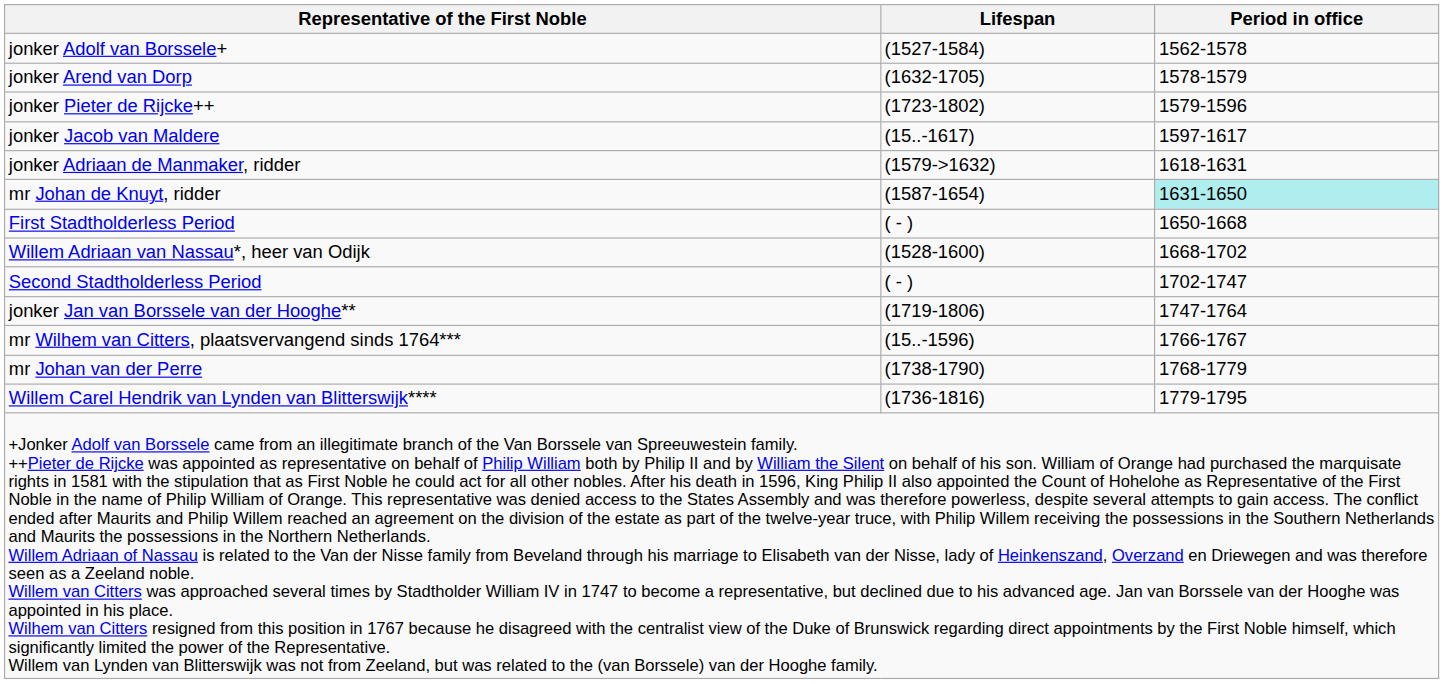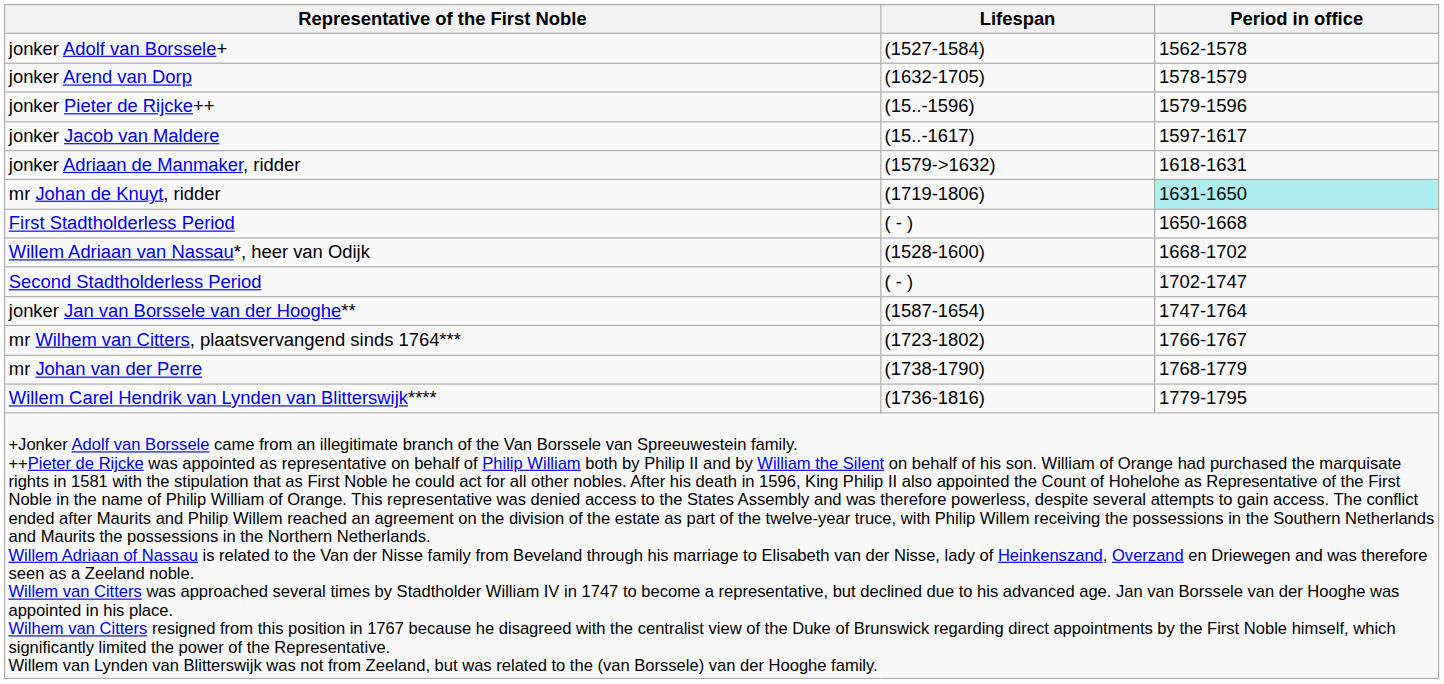(935, 106) (1723-1802) -> (930, 106) (15..-1596)
(935, 194) (1587-1654) -> (935, 194) (1719-1806)
(935, 310) (1719-1806) -> (935, 310) (1587-1654)
(930, 340) (15..-1596) -> (935, 340) (1723-1802)
